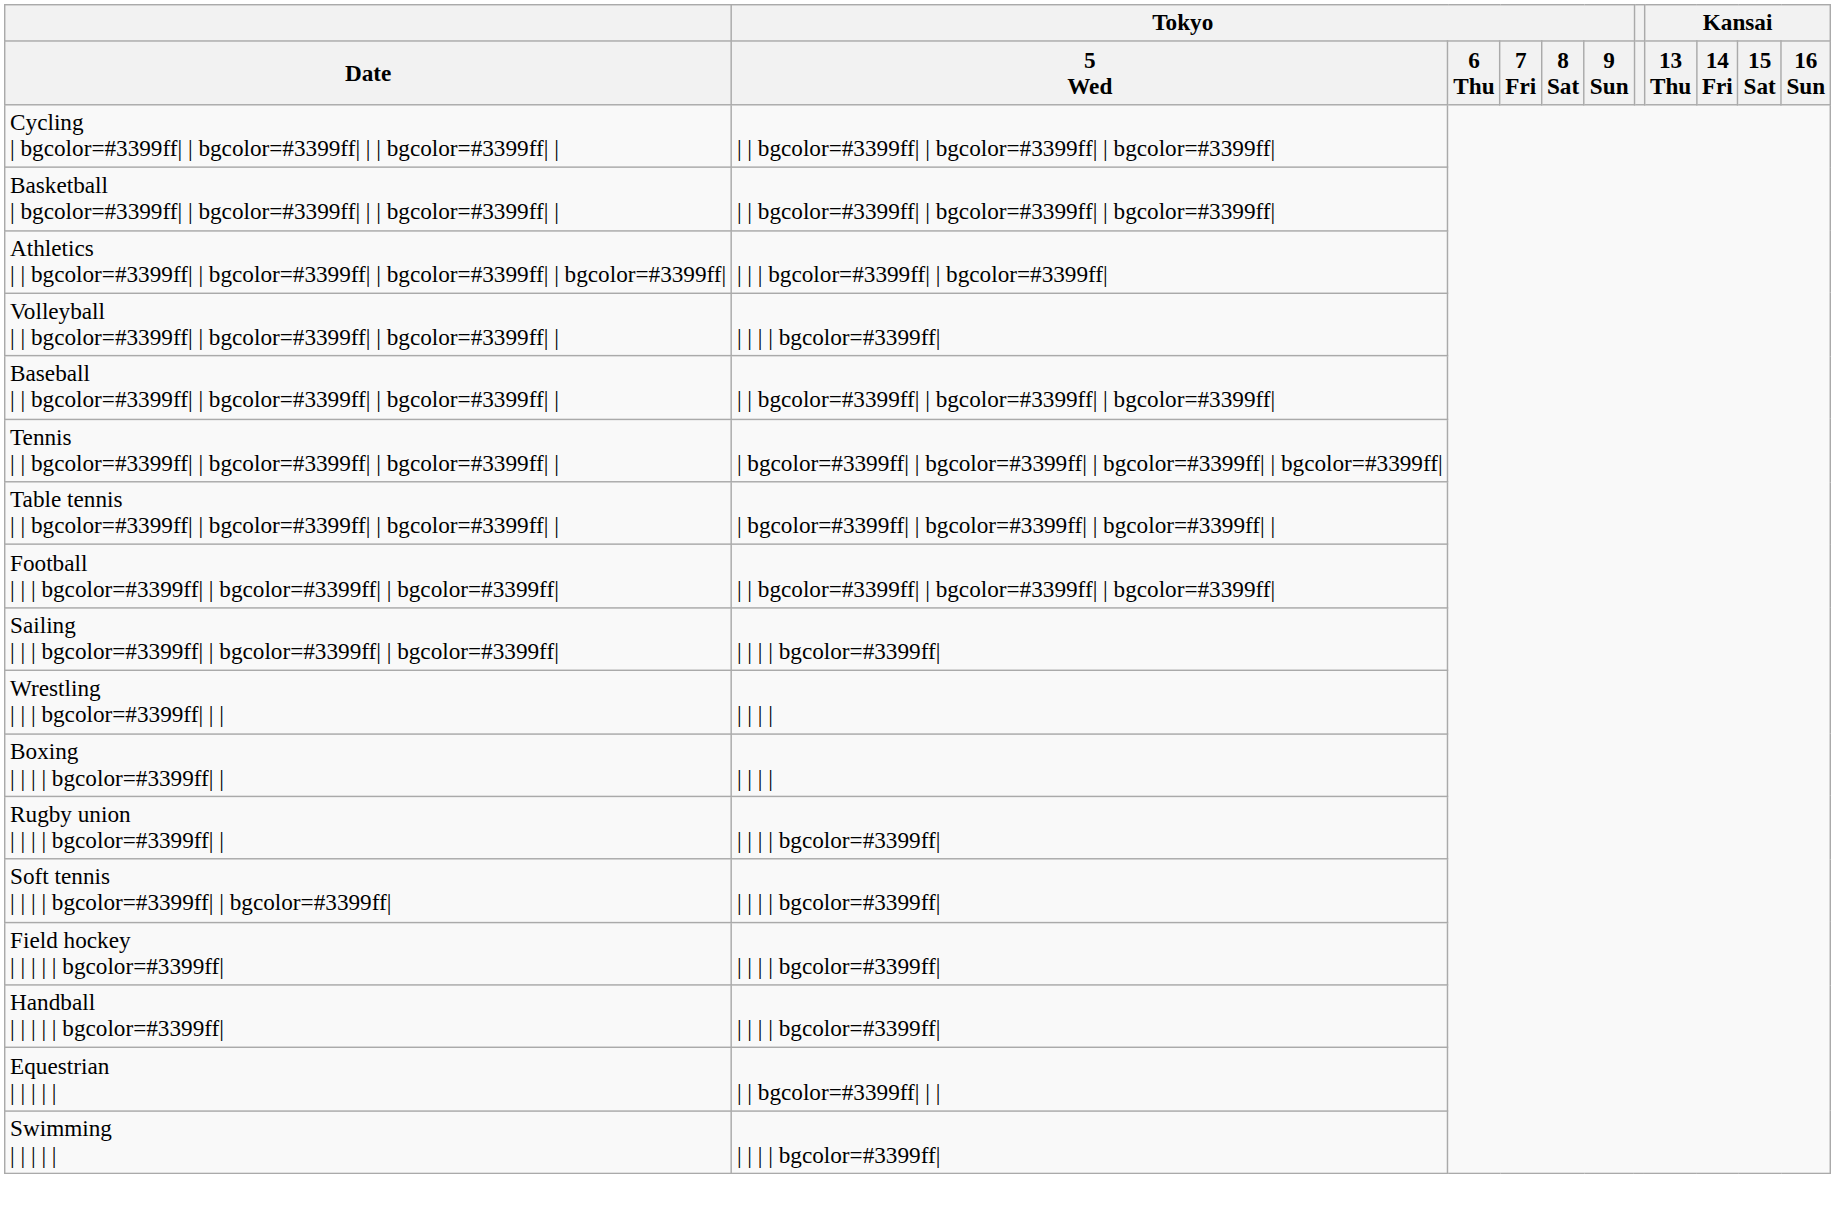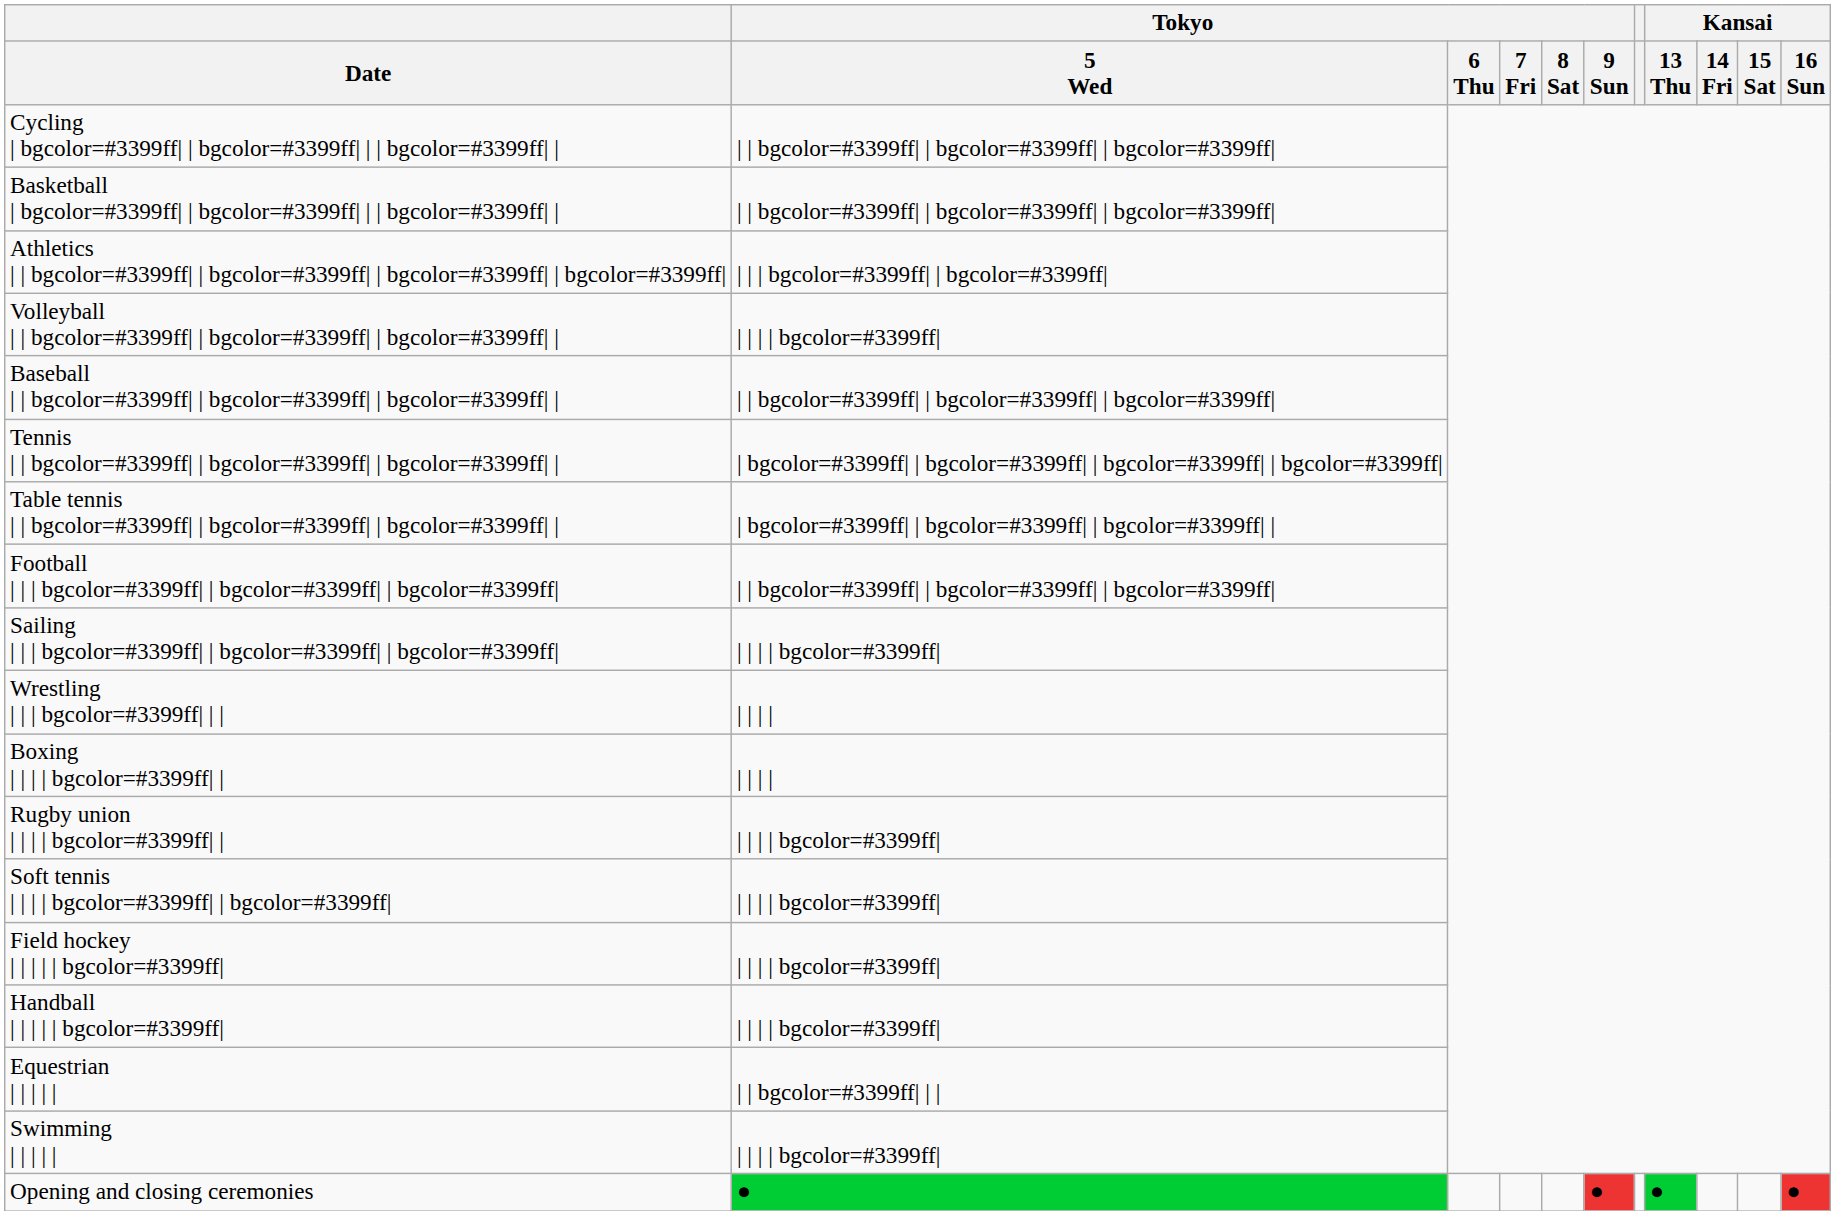+ row: (162, 1191)
